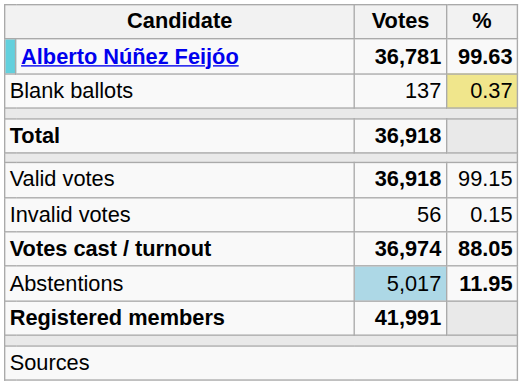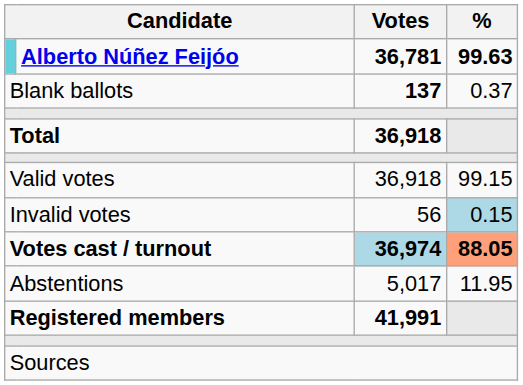(423, 90) normal -> (423, 90) bold
(491, 90) khaki background -> (491, 90) no background
(408, 179) bold -> (408, 179) normal
(491, 214) no background -> (491, 214) lightblue background
(408, 248) no background -> (408, 248) lightblue background
(485, 248) no background -> (485, 248) lightsalmon background
(414, 283) lightblue background -> (414, 283) no background
(486, 283) bold -> (486, 283) normal
